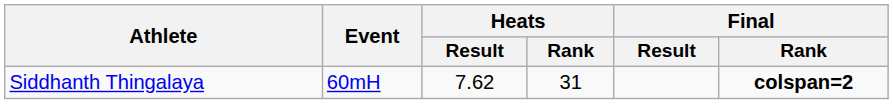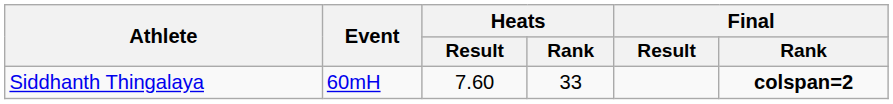(475, 83) 7.62 -> (475, 83) 7.60
(571, 83) 31 -> (571, 83) 33
